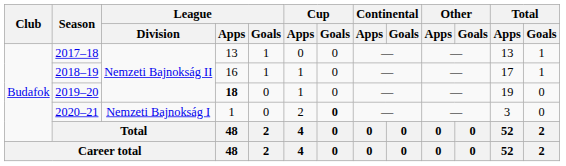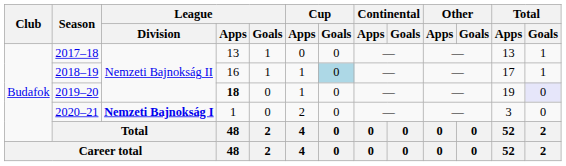(335, 72) no background -> (336, 72) lightblue background
(542, 92) no background -> (543, 92) lavender background
(158, 111) normal -> (159, 111) bold
(335, 111) bold -> (336, 111) normal
